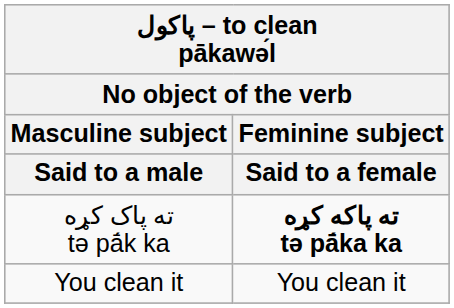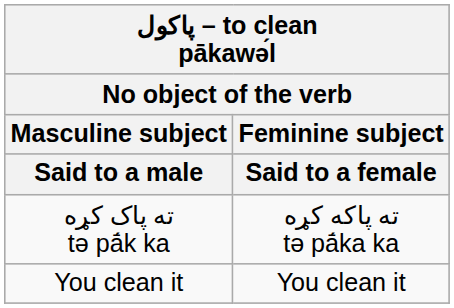(341, 229) bold -> (341, 229) normal
